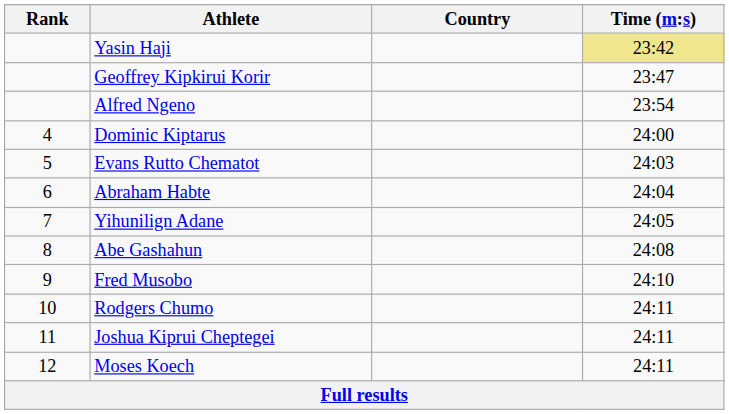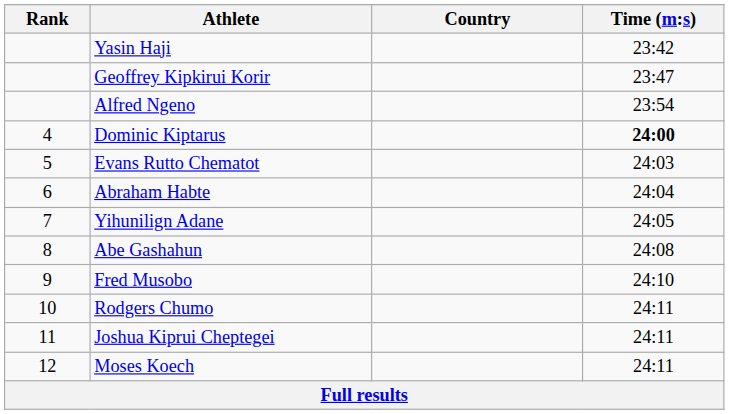(653, 47) khaki background -> (653, 47) no background
(653, 134) normal -> (653, 134) bold
